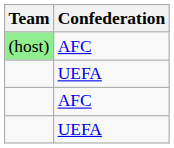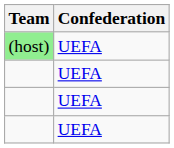(75, 45) AFC -> (80, 45) UEFA
(75, 101) AFC -> (80, 101) UEFA
